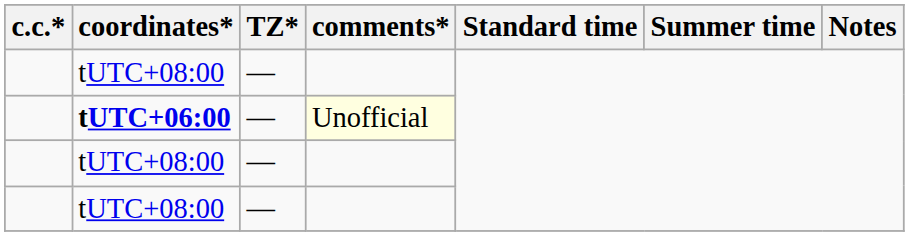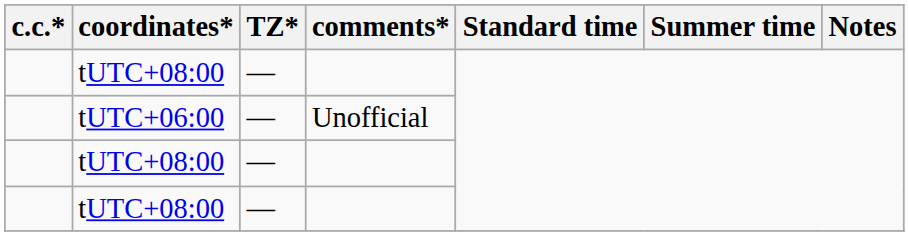(154, 117) bold -> (151, 117) normal
(370, 117) lightyellow background -> (370, 117) no background
